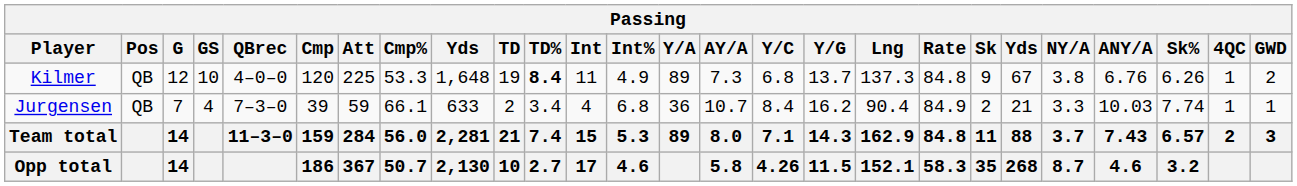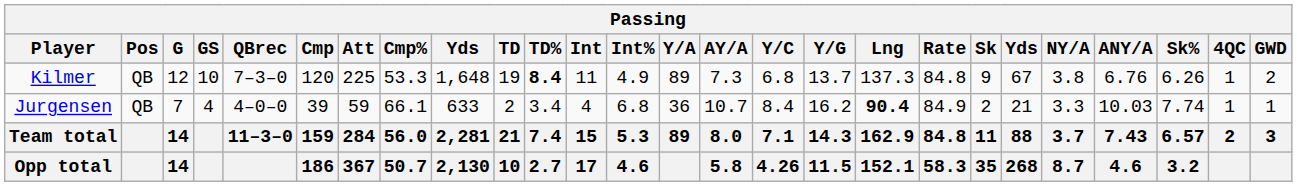(260, 78) 4–0–0 -> (260, 78) 7–3–0
(260, 108) 7–3–0 -> (260, 108) 4–0–0
(887, 108) normal -> (887, 108) bold
